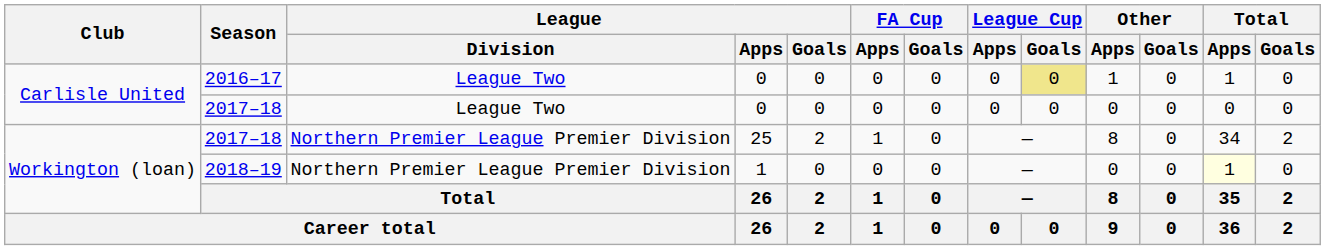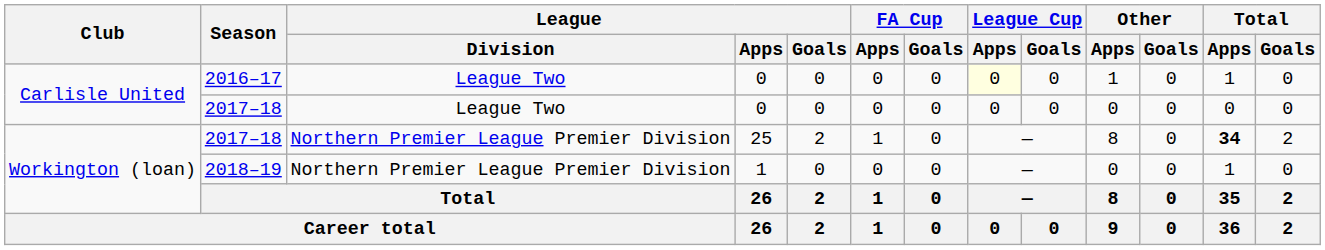(995, 79) no background -> (995, 79) lightyellow background
(1054, 79) khaki background -> (1054, 79) no background
(1229, 139) normal -> (1229, 139) bold
(1229, 169) lightyellow background -> (1229, 169) no background
